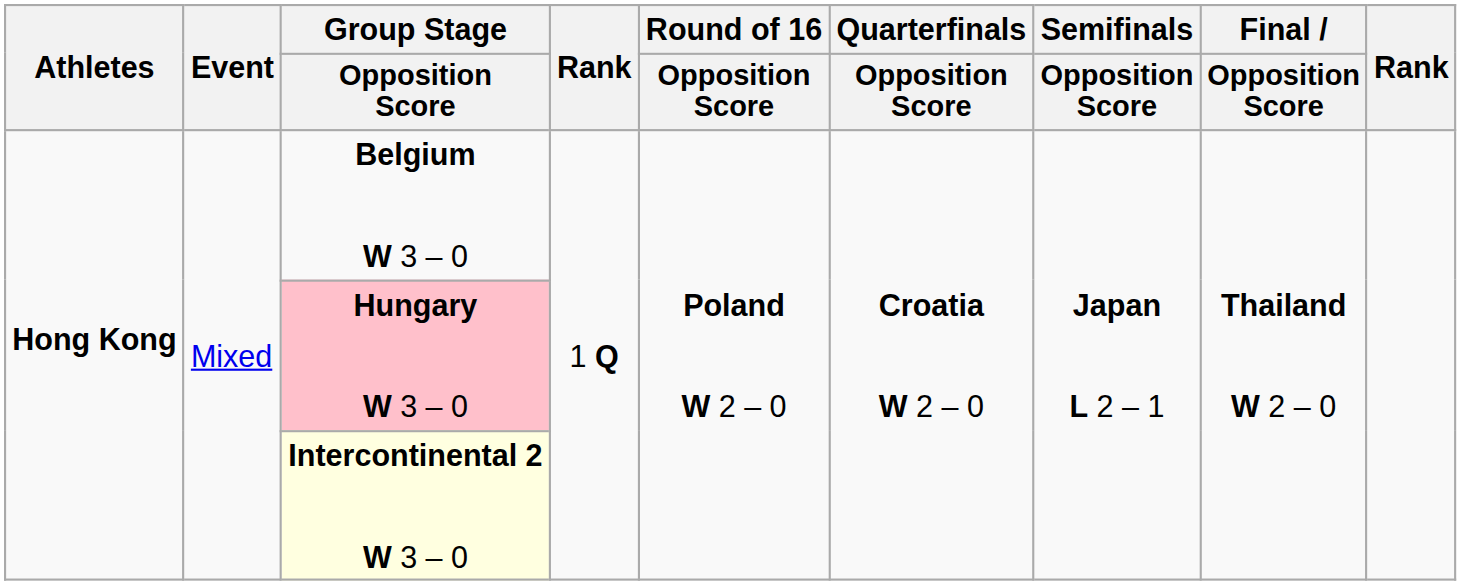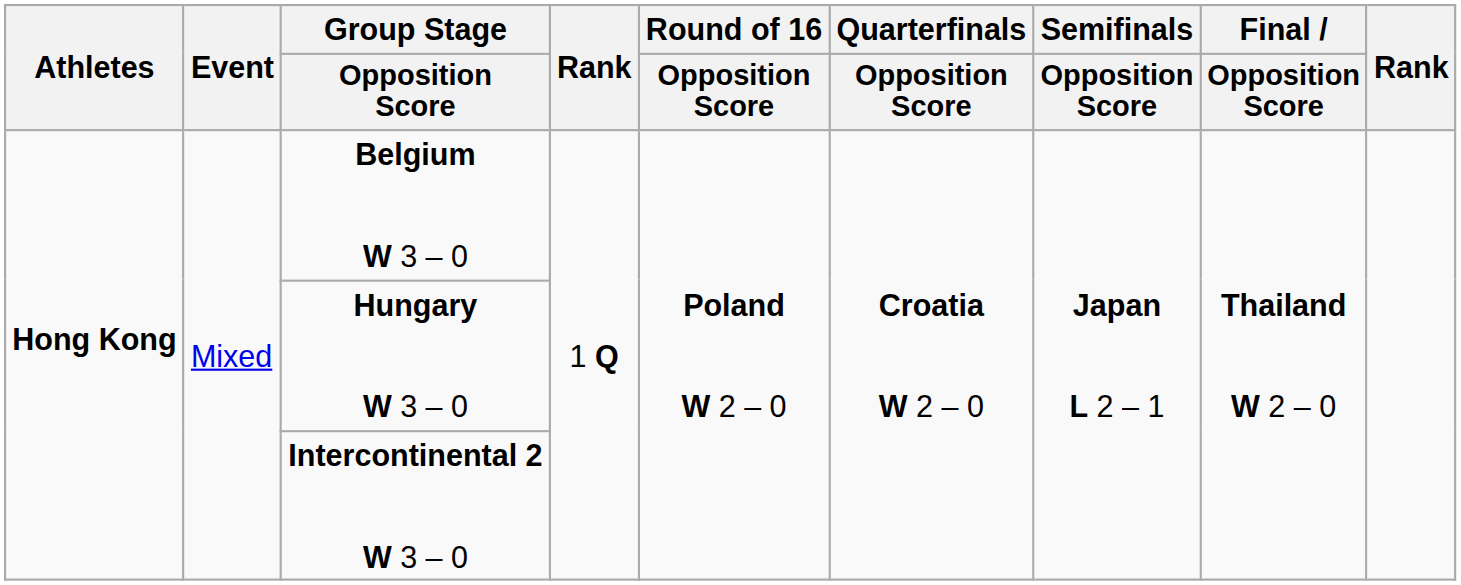(415, 356) pink background -> (415, 356) no background
(415, 506) lightyellow background -> (415, 506) no background
